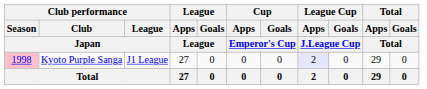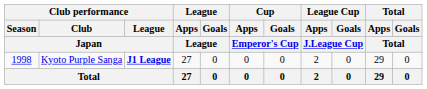(21, 60) pink background -> (21, 60) no background
(147, 60) normal -> (149, 60) bold
(314, 60) lavender background -> (316, 60) no background
